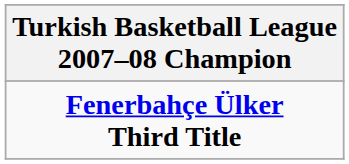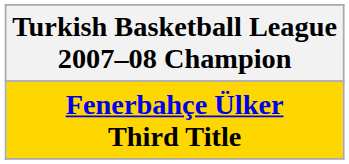(175, 119) no background -> (175, 119) gold background
